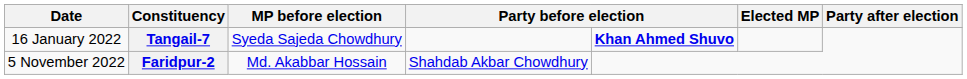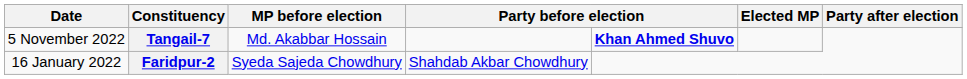(66, 39) 16 January 2022 -> (66, 39) 5 November 2022
(317, 39) Syeda Sajeda Chowdhury -> (317, 39) Md. Akabbar Hossain
(66, 62) 5 November 2022 -> (66, 62) 16 January 2022
(317, 62) Md. Akabbar Hossain -> (317, 62) Syeda Sajeda Chowdhury
